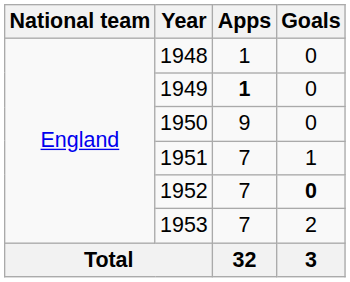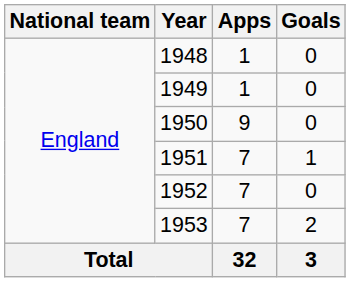(244, 89) bold -> (244, 89) normal
(311, 191) bold -> (311, 191) normal
